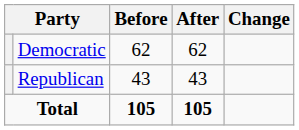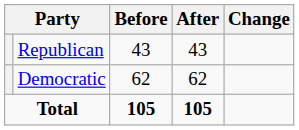rows swapped: (62, 49) <-> (61, 79)
